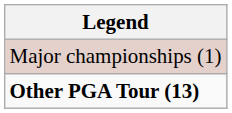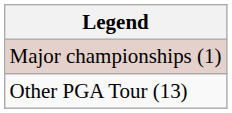(104, 91) bold -> (99, 91) normal
